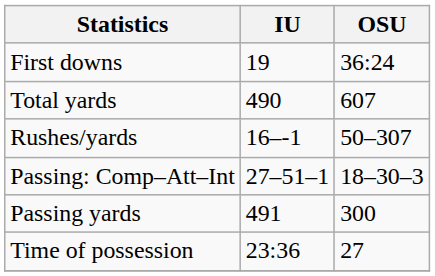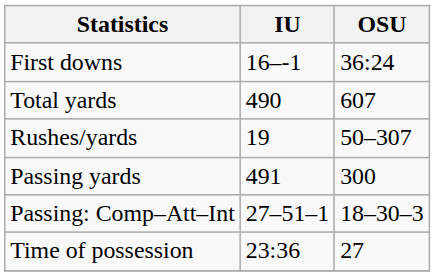(258, 62) 19 -> (274, 62) 16–-1
(274, 137) 16–-1 -> (258, 137) 19
rows swapped: (75, 213) <-> (123, 175)
